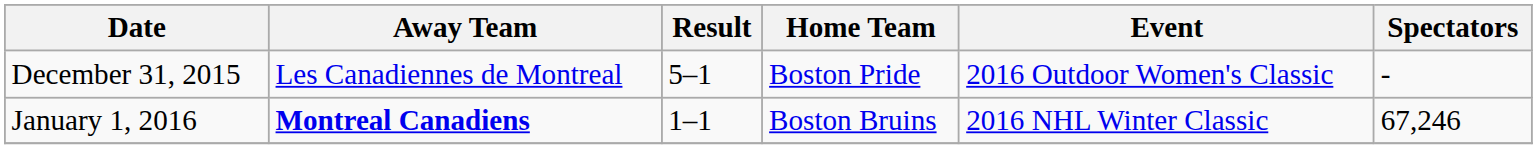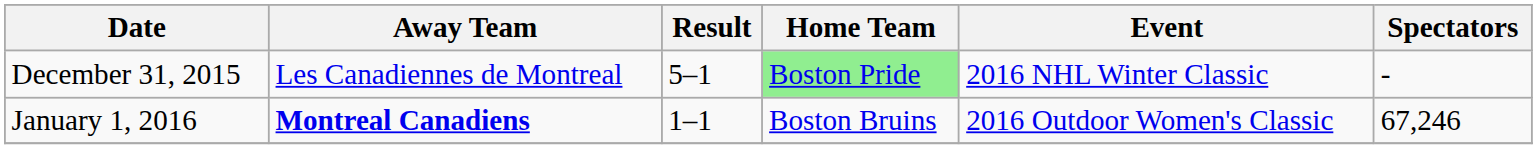(845, 73) no background -> (845, 73) lightgreen background
(1150, 73) 2016 Outdoor Women's Classic -> (1117, 73) 2016 NHL Winter Classic
(1117, 119) 2016 NHL Winter Classic -> (1150, 119) 2016 Outdoor Women's Classic
